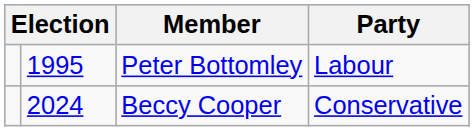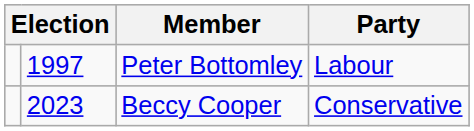(55, 65) 1995 -> (55, 65) 1997
(55, 105) 2024 -> (55, 105) 2023
